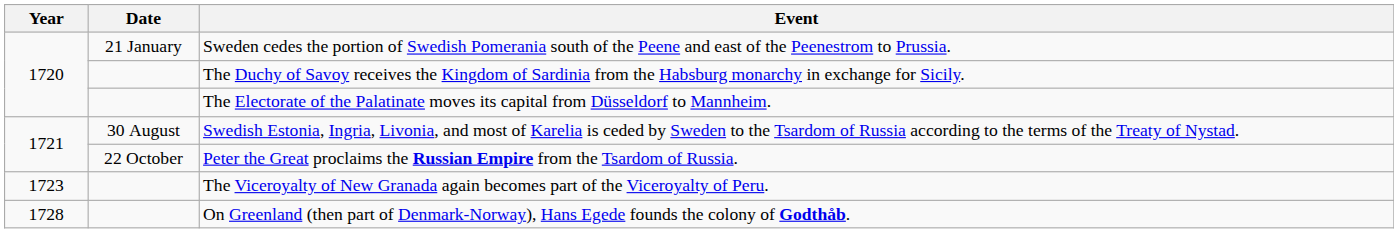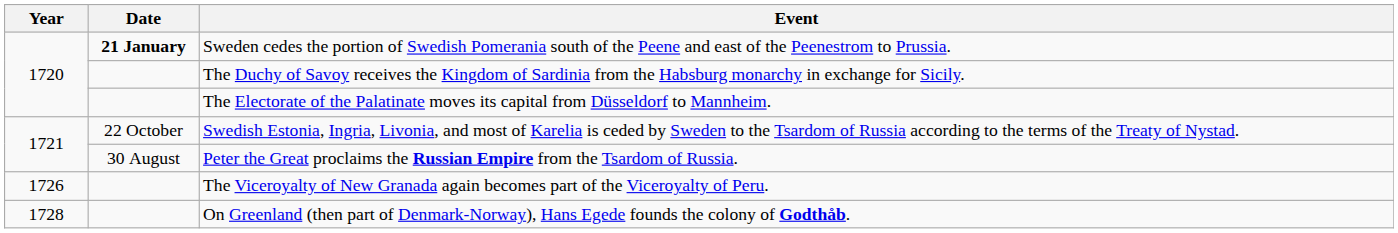(143, 46) normal -> (143, 46) bold
(143, 130) 30 August -> (143, 130) 22 October
(143, 158) 22 October -> (143, 158) 30 August
(46, 185) 1723 -> (46, 185) 1726
